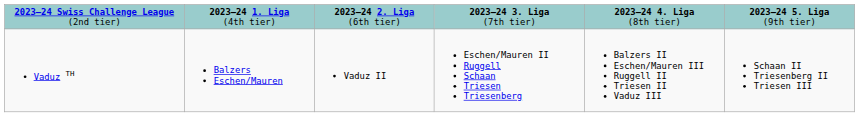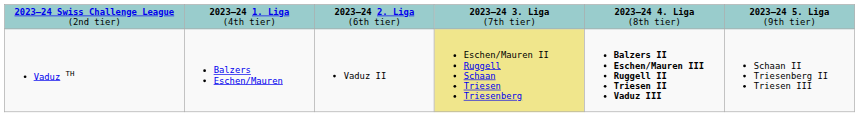(509, 76) no background -> (509, 76) khaki background
(654, 76) normal -> (654, 76) bold
